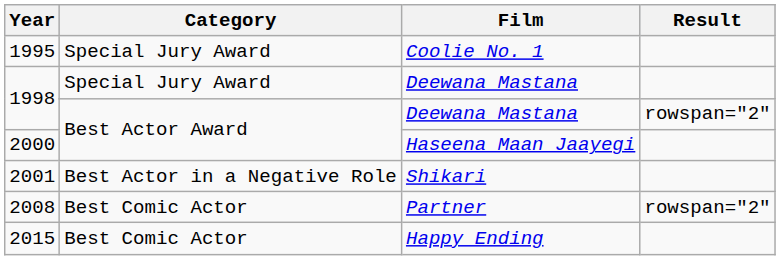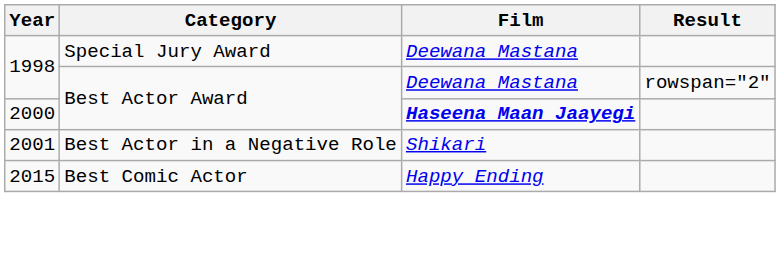- row: (32, 51)
(521, 145) normal -> (521, 114) bold
- row: (32, 207)
